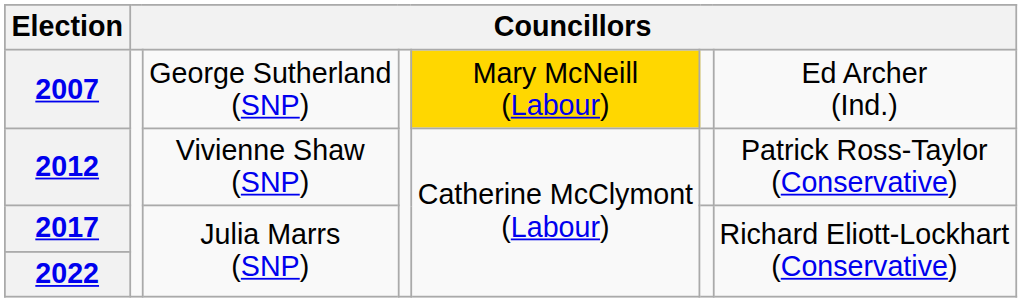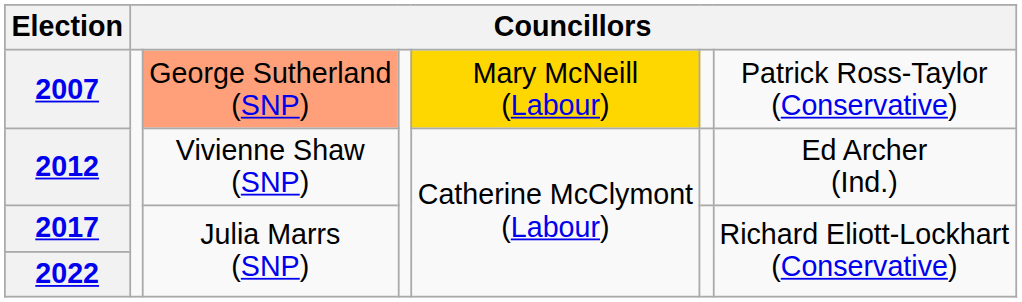(270, 88) no background -> (270, 88) lightsalmon background
(864, 88) Ed Archer (Ind.) -> (864, 88) Patrick Ross-Taylor (Conservative)
(864, 166) Patrick Ross-Taylor (Conservative) -> (864, 166) Ed Archer (Ind.)
